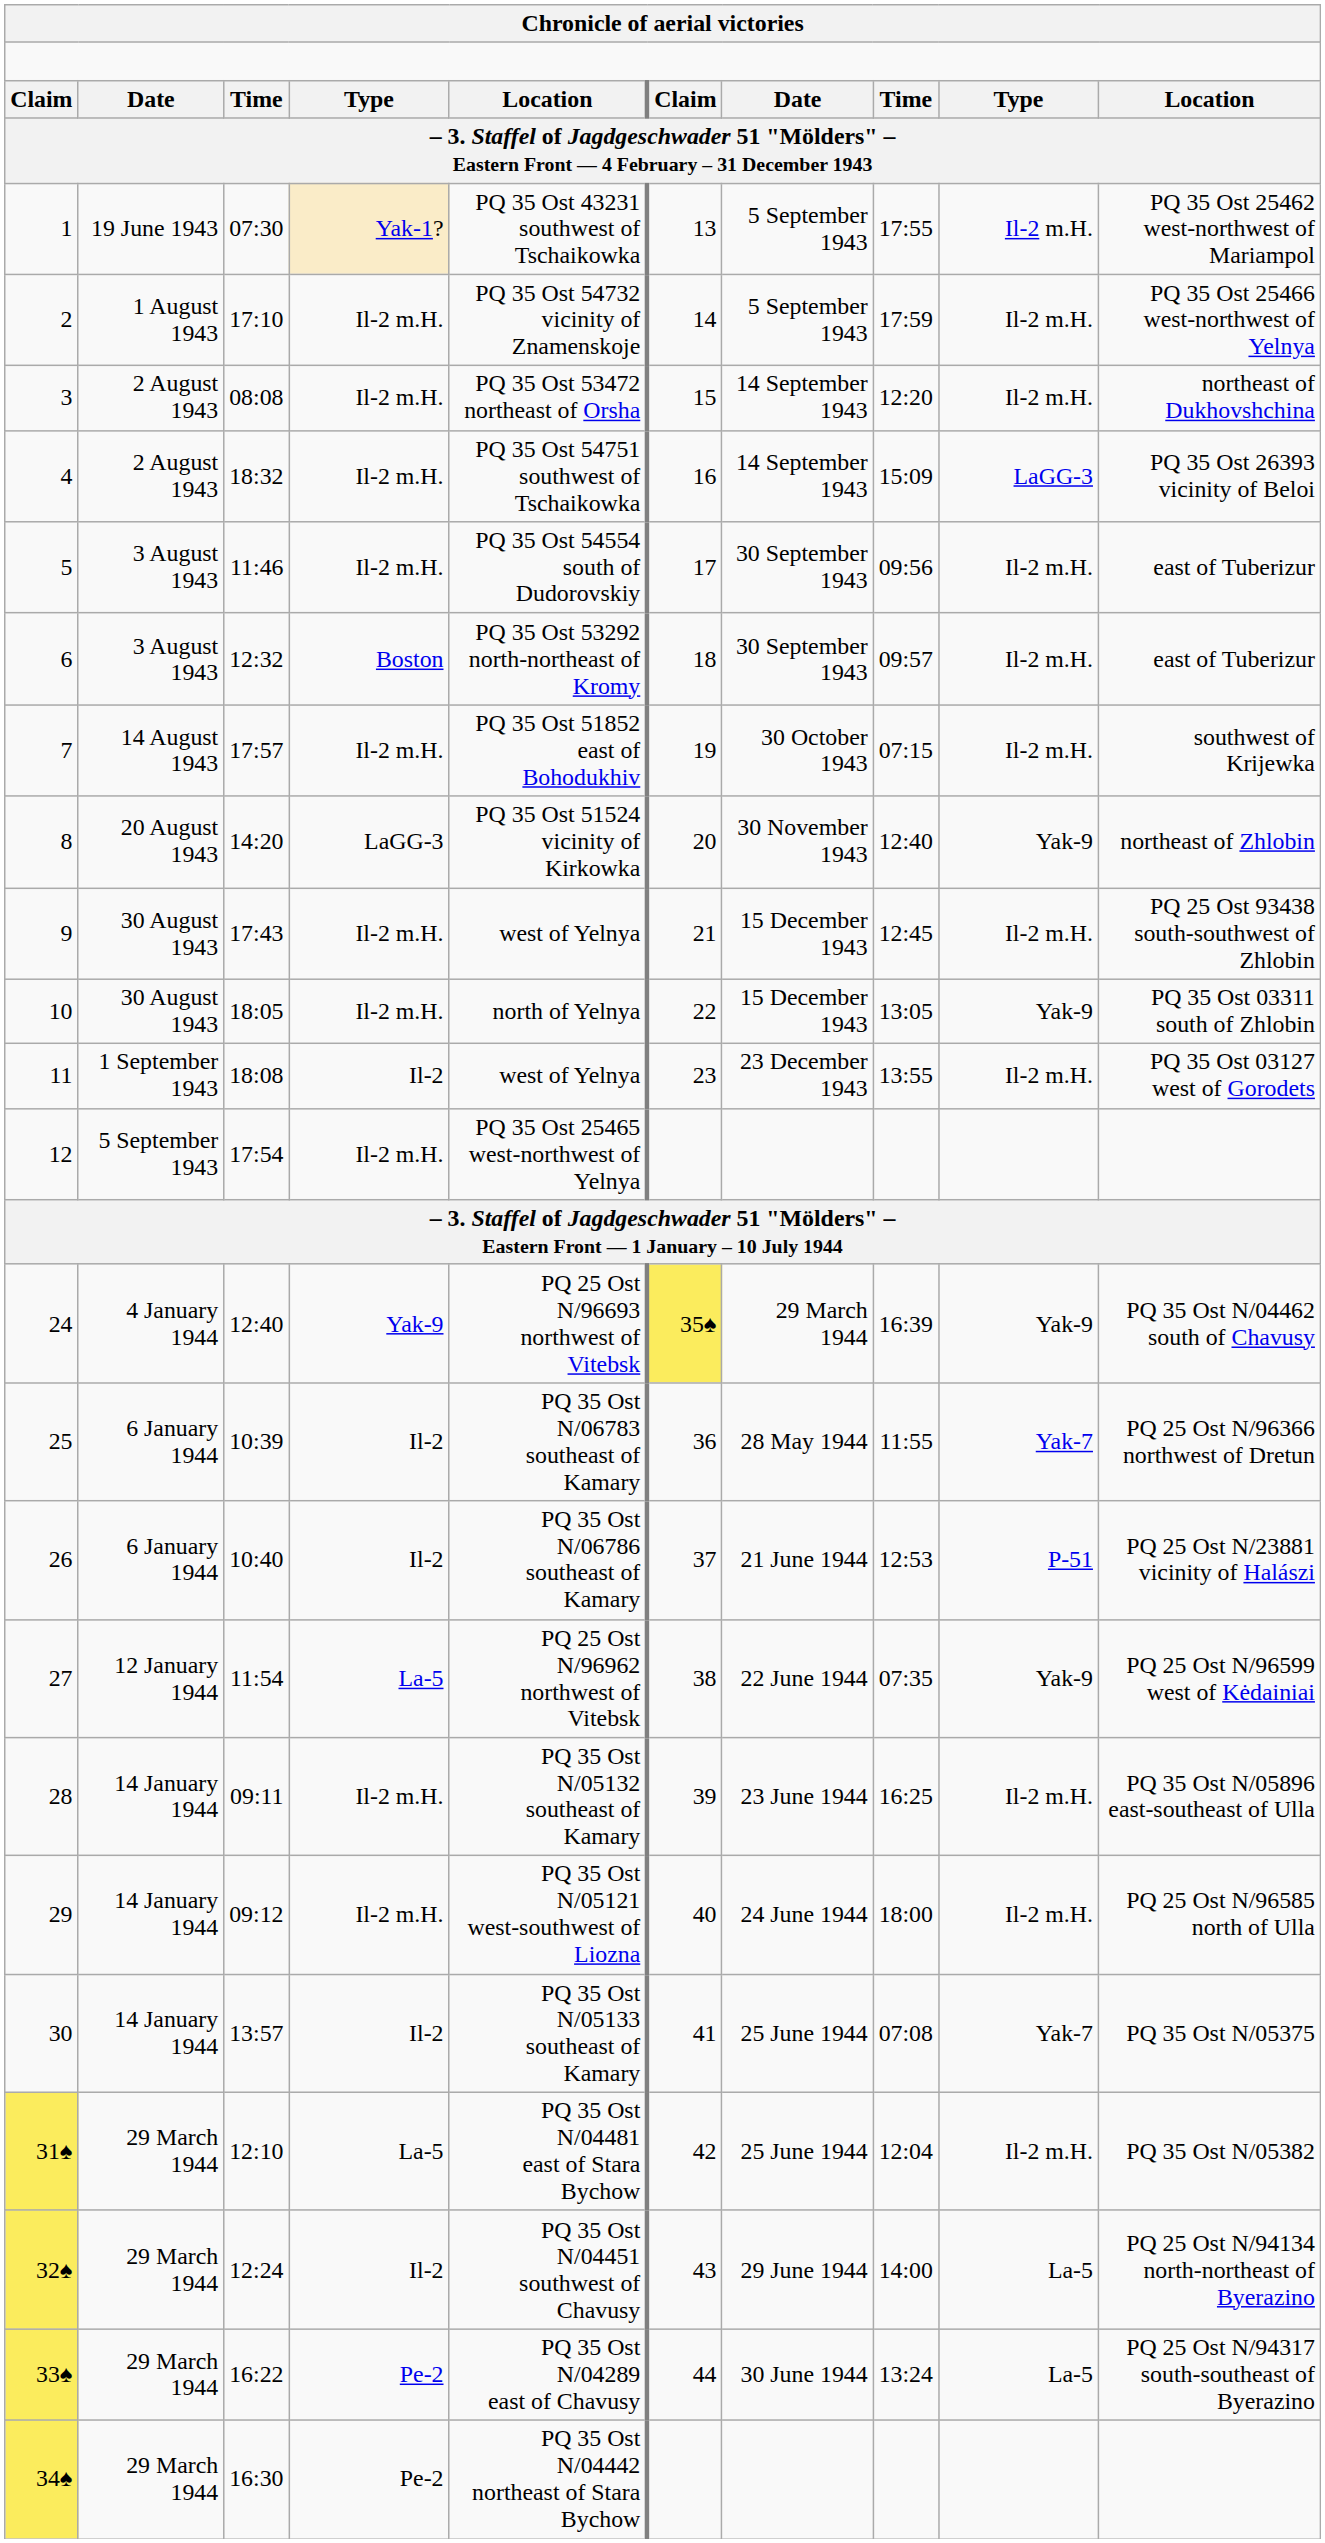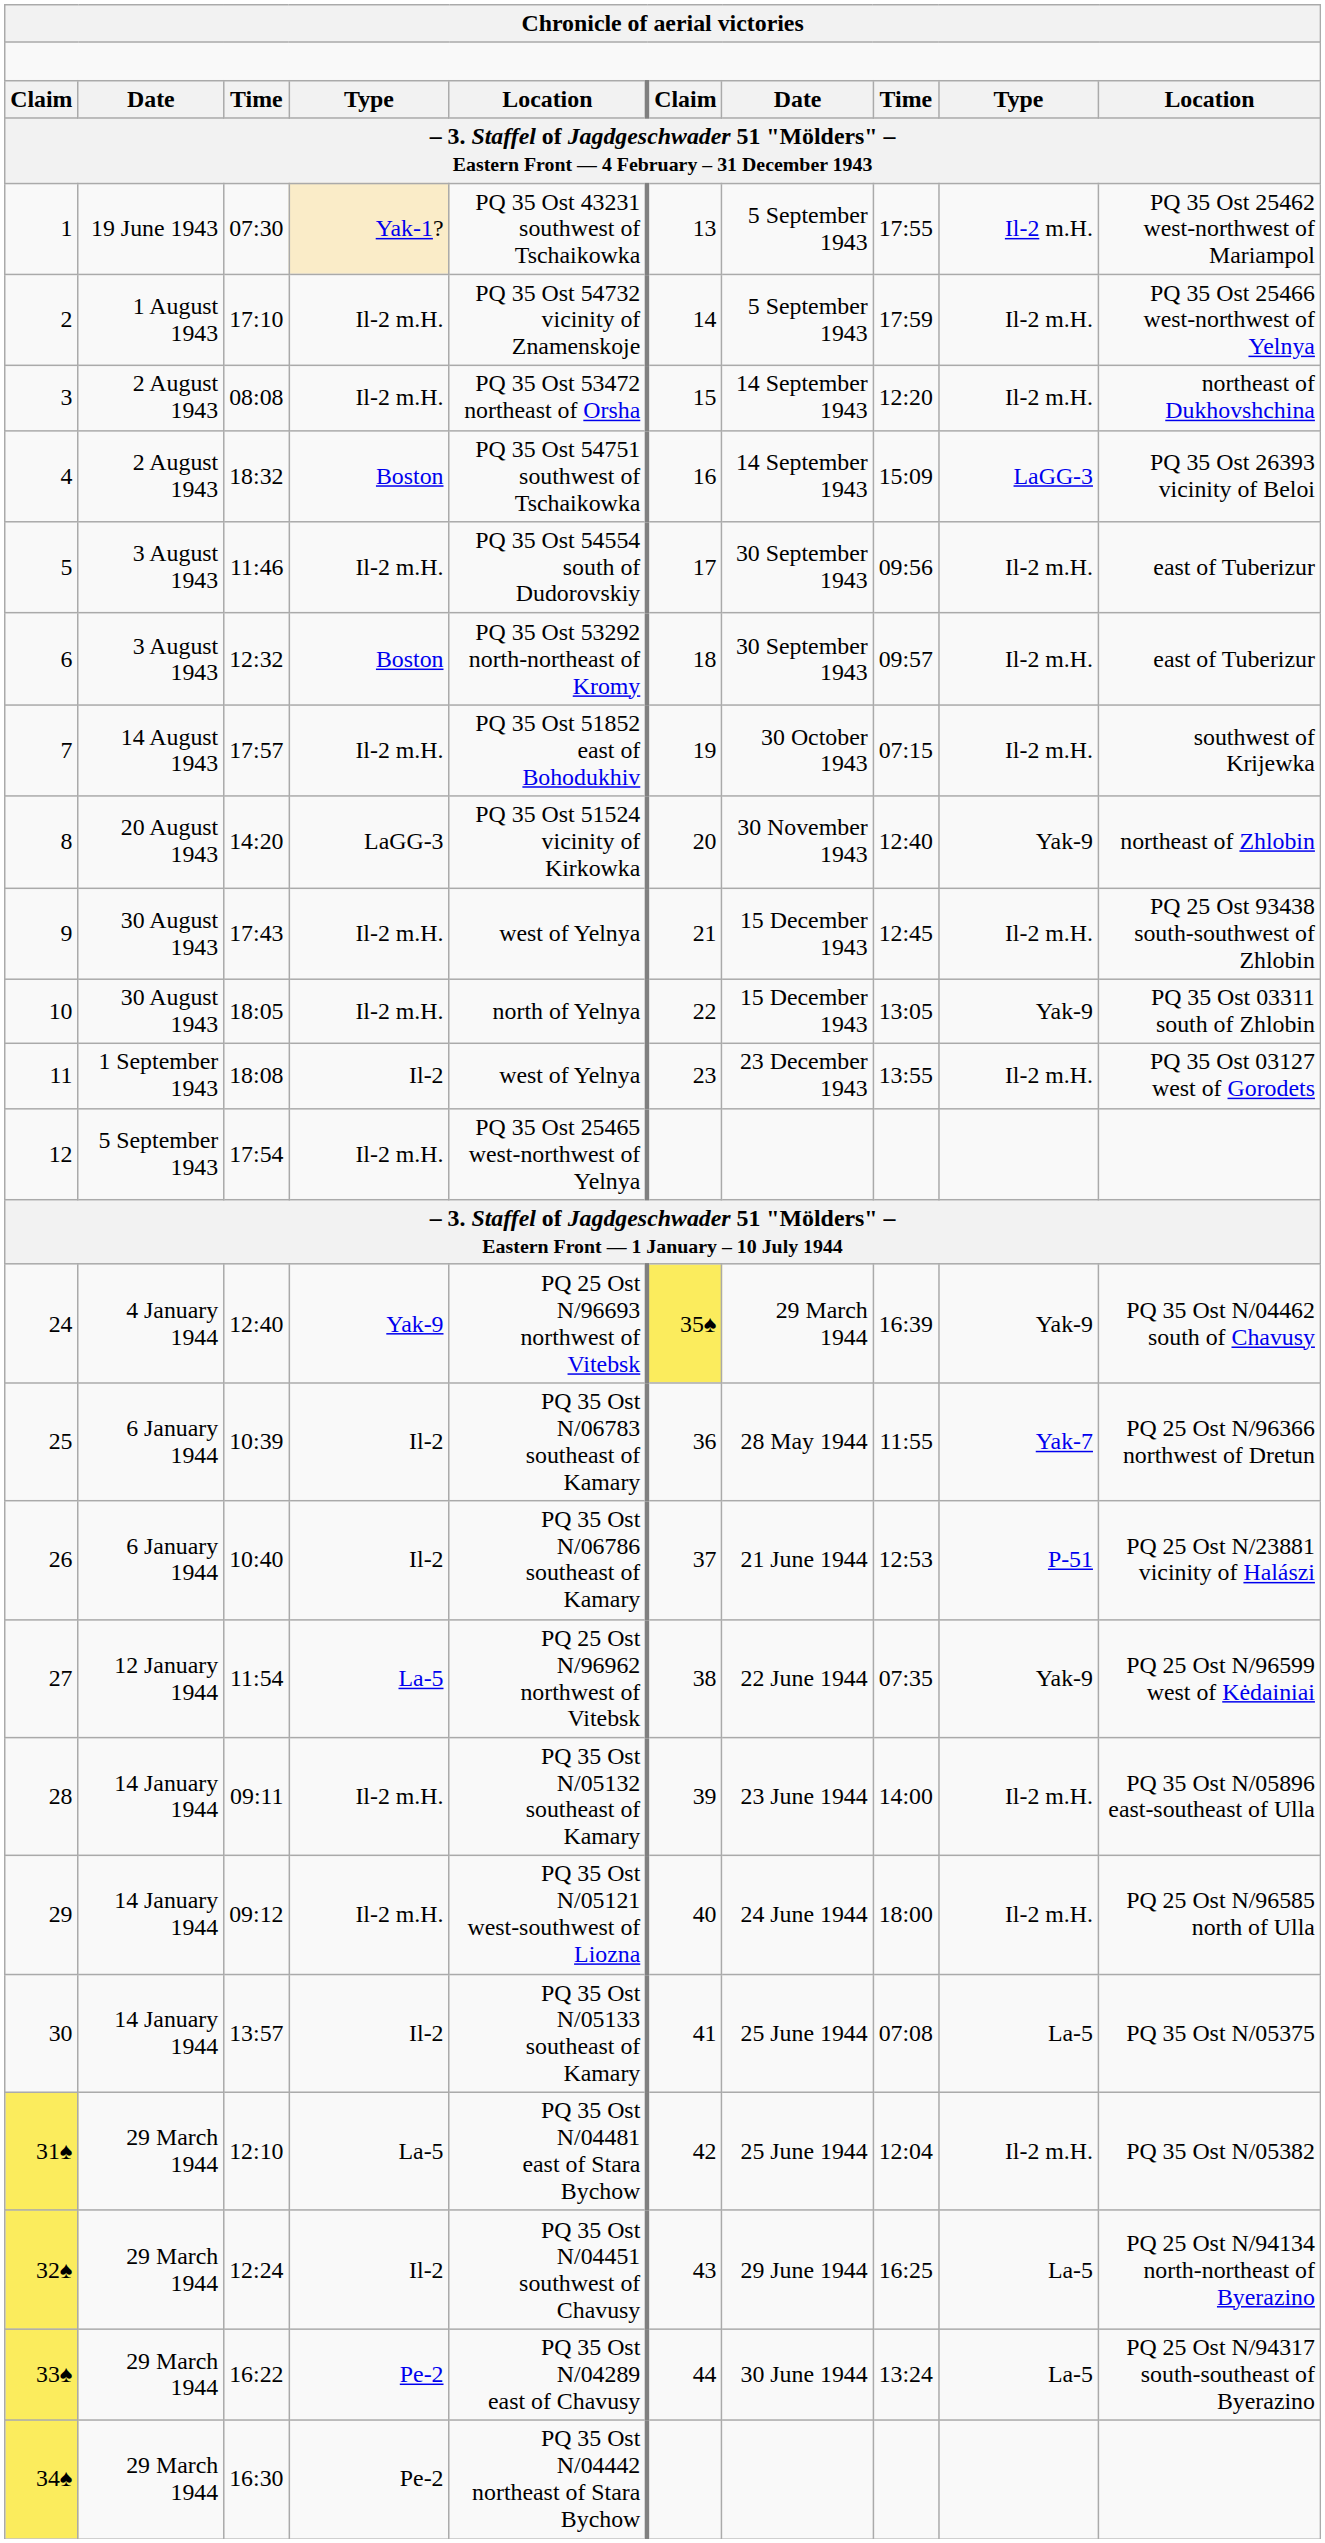(399, 475) Il-2 m.H. -> (410, 475) Boston
(906, 1796) 16:25 -> (906, 1796) 14:00
(1064, 2032) Yak-7 -> (1070, 2032) La-5
(906, 2269) 14:00 -> (906, 2269) 16:25
